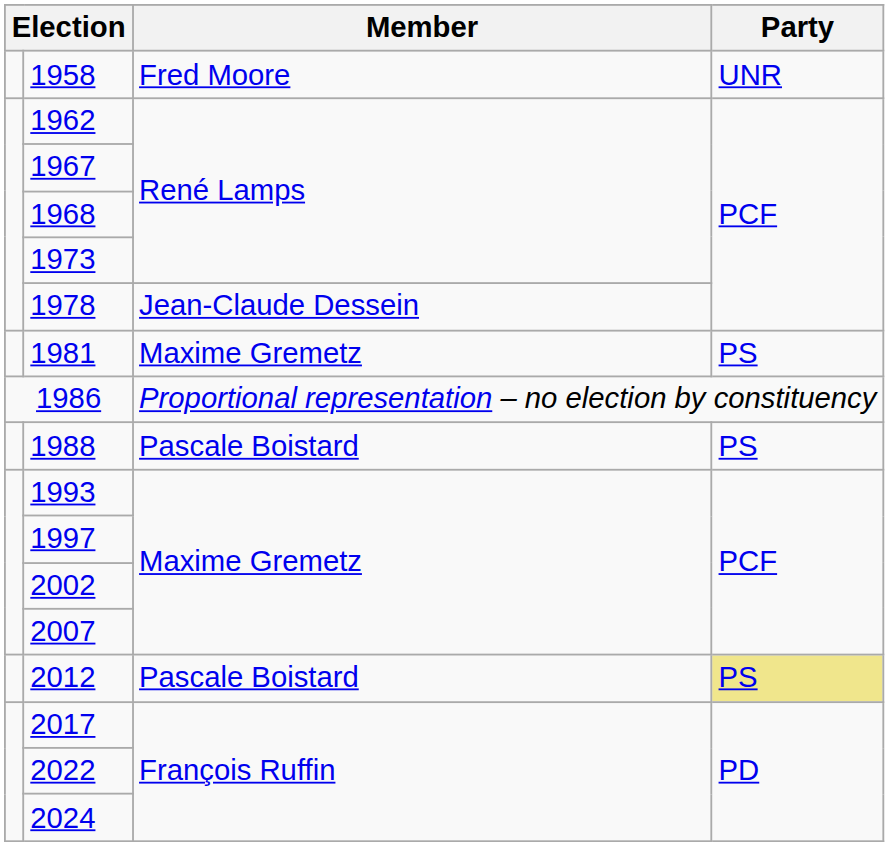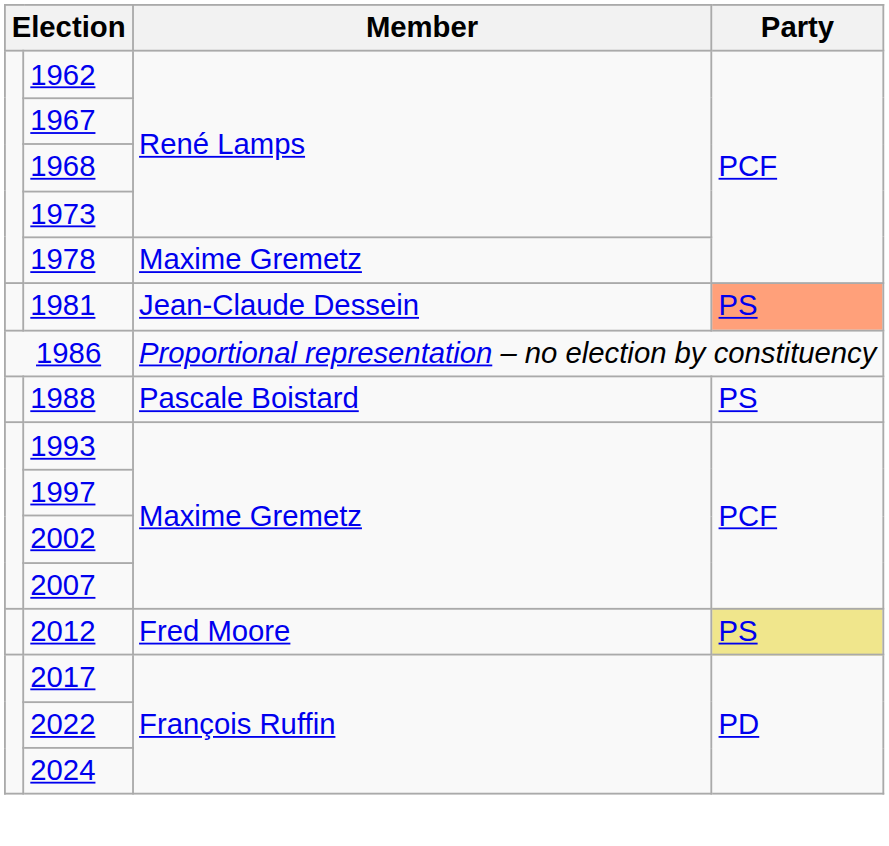- row: (63, 74)
(279, 306) Jean-Claude Dessein -> (250, 259) Maxime Gremetz
(250, 352) Maxime Gremetz -> (279, 306) Jean-Claude Dessein
(738, 352) no background -> (738, 306) lightsalmon background
(249, 677) Pascale Boistard -> (215, 631) Fred Moore
